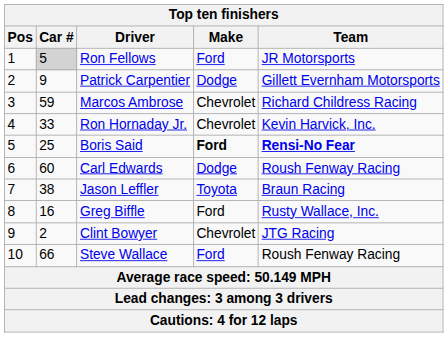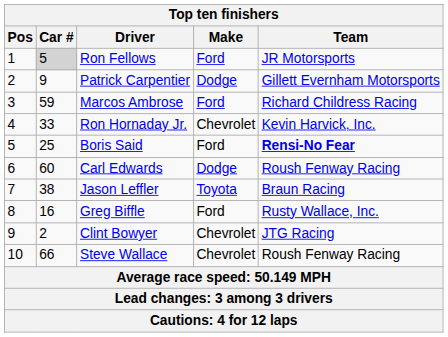(226, 102) Chevrolet -> (211, 102) Ford
(212, 146) bold -> (211, 146) normal
(211, 255) Ford -> (226, 255) Chevrolet
